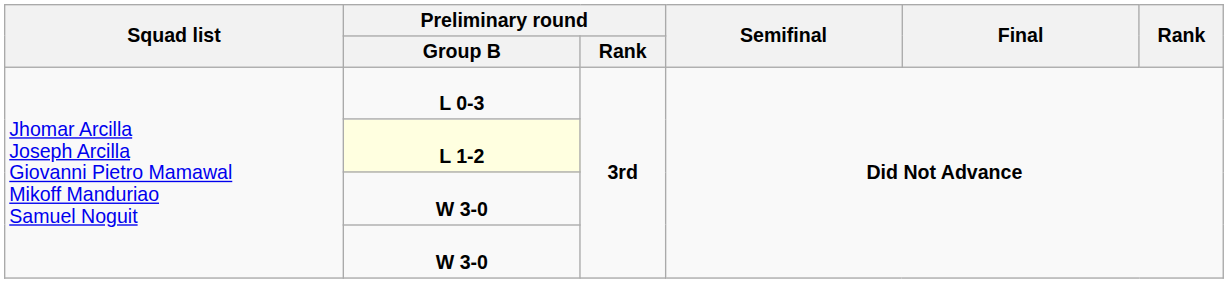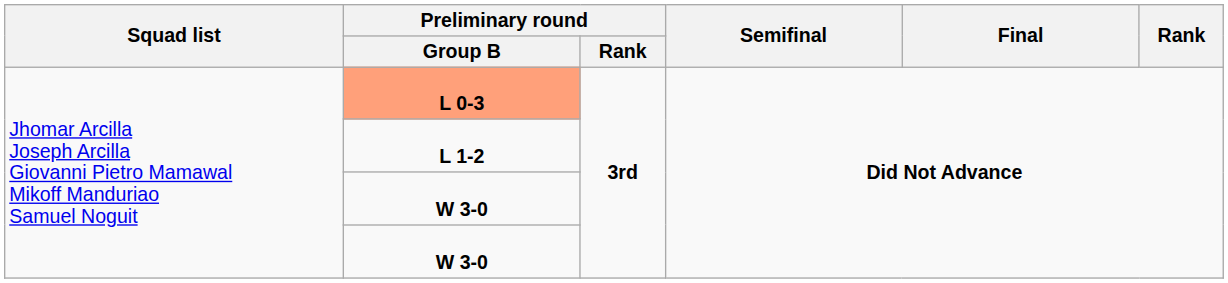(462, 104) no background -> (462, 104) lightsalmon background
(462, 157) lightyellow background -> (462, 157) no background
